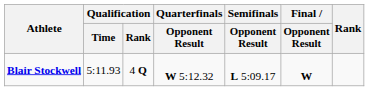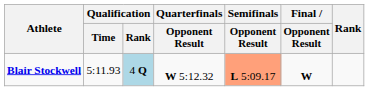(138, 70) no background -> (138, 70) lightblue background
(253, 76) no background -> (253, 76) lightsalmon background
